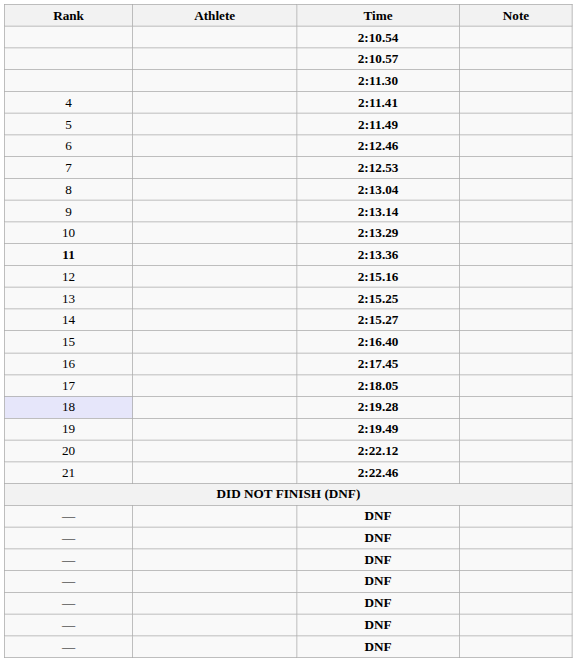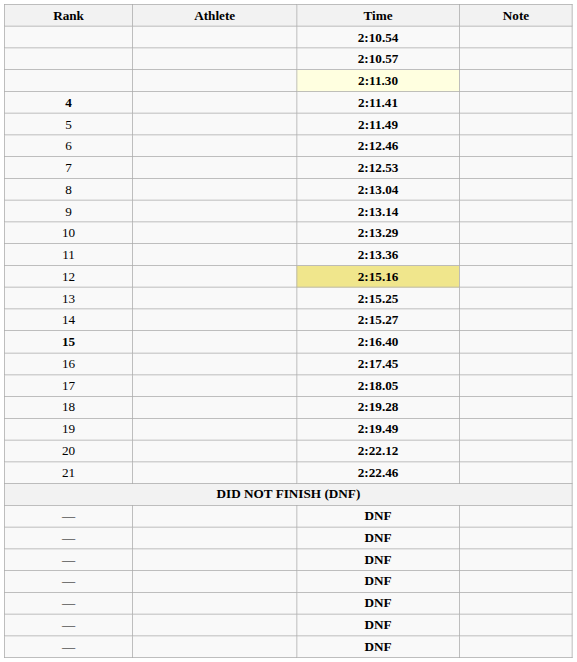(378, 80) no background -> (378, 80) lightyellow background
(69, 102) normal -> (69, 102) bold
(69, 254) bold -> (69, 254) normal
(378, 276) no background -> (378, 276) khaki background
(69, 341) normal -> (69, 341) bold
(69, 406) lavender background -> (69, 406) no background
